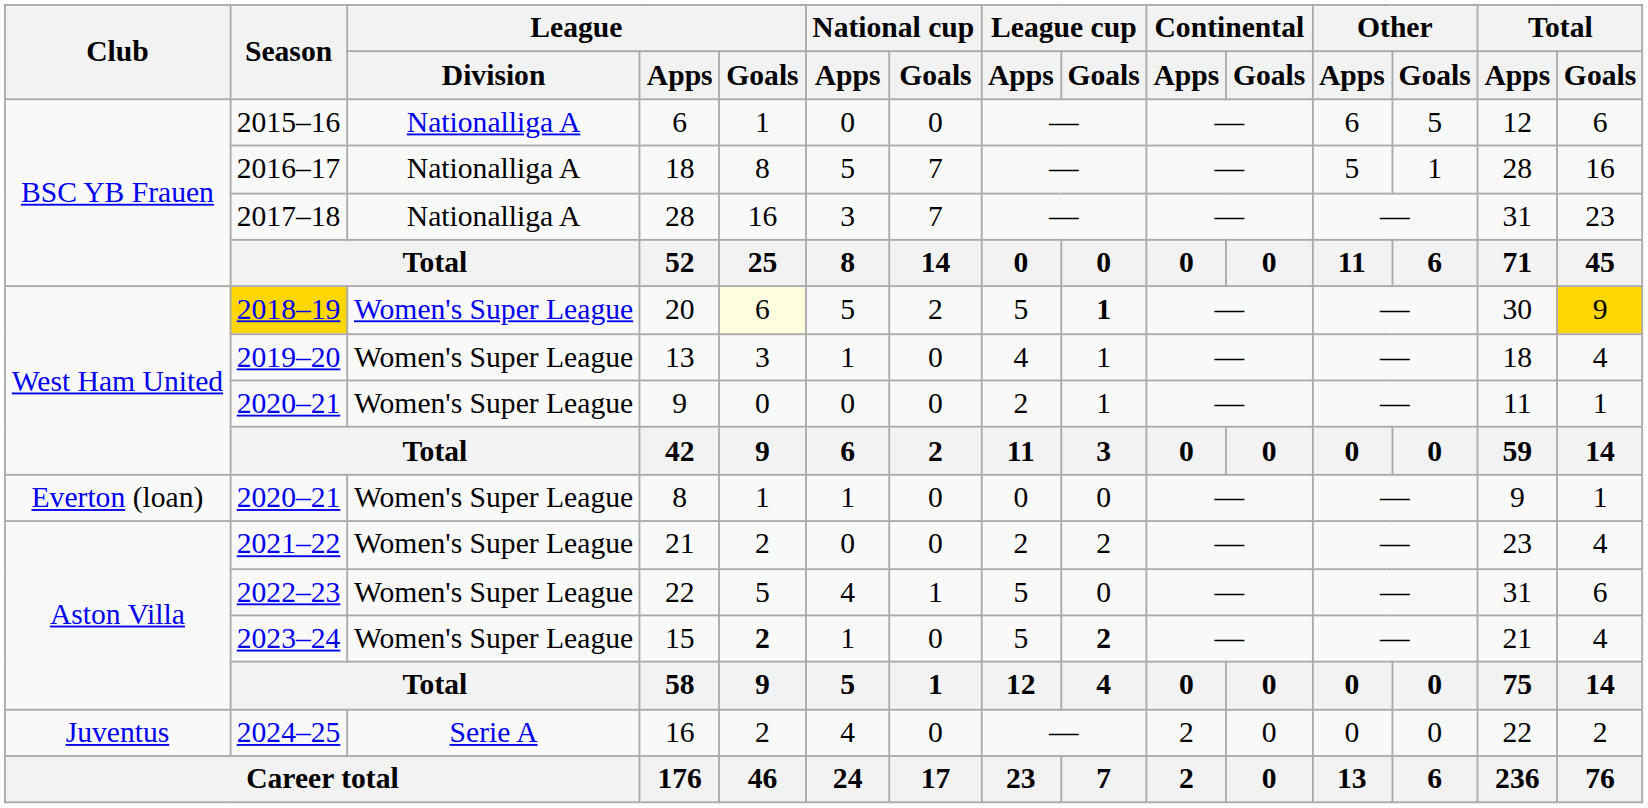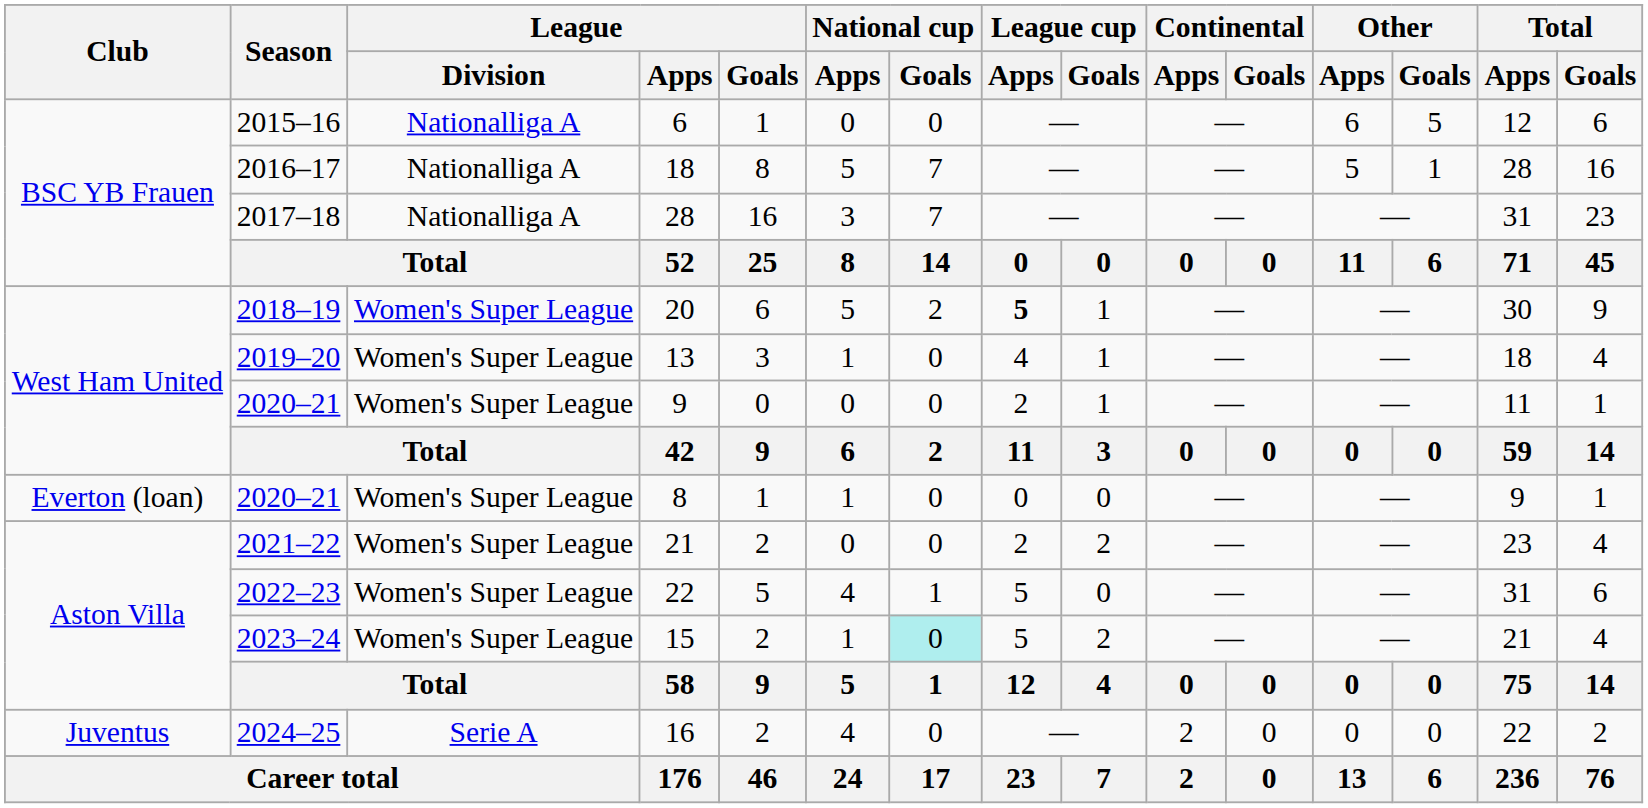(289, 309) gold background -> (289, 309) no background
(762, 309) lightyellow background -> (762, 309) no background
(1021, 309) normal -> (1021, 309) bold
(1104, 309) bold -> (1104, 309) normal
(1600, 309) gold background -> (1600, 309) no background
(762, 638) bold -> (762, 638) normal
(935, 638) no background -> (935, 638) paleturquoise background
(1104, 638) bold -> (1104, 638) normal
